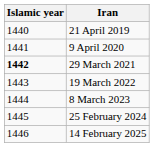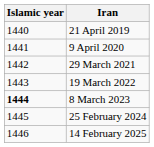(18, 64) bold -> (18, 64) normal
(18, 99) normal -> (18, 99) bold
